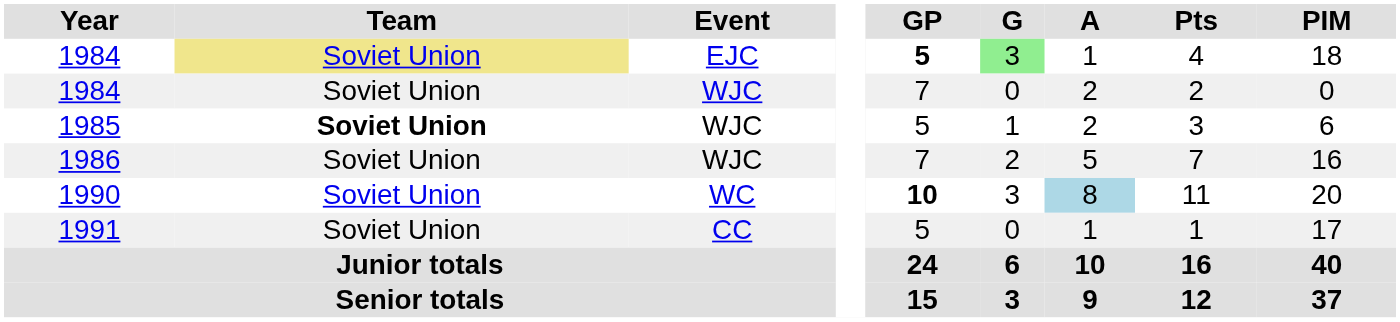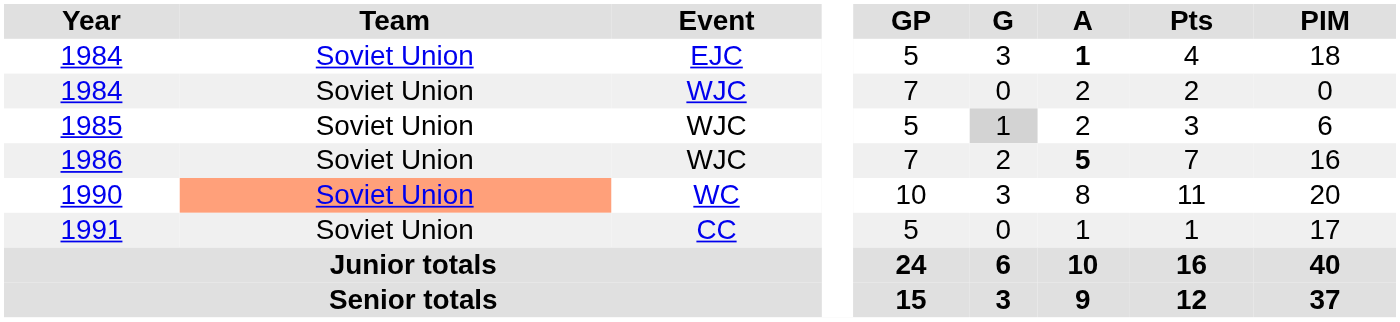(402, 55) khaki background -> (395, 55) no background
(922, 55) bold -> (911, 55) normal
(1012, 55) lightgreen background -> (1003, 55) no background
(1090, 55) normal -> (1083, 55) bold
(402, 125) bold -> (395, 125) normal
(1012, 125) no background -> (1003, 125) lightgrey background
(1090, 160) normal -> (1083, 160) bold
(402, 195) no background -> (395, 195) lightsalmon background
(922, 195) bold -> (911, 195) normal
(1090, 195) lightblue background -> (1083, 195) no background
